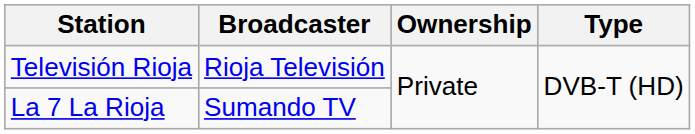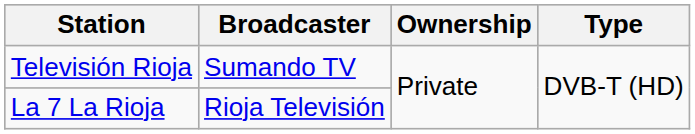(294, 66) Rioja Televisión -> (280, 66) Sumando TV
(280, 107) Sumando TV -> (294, 107) Rioja Televisión
